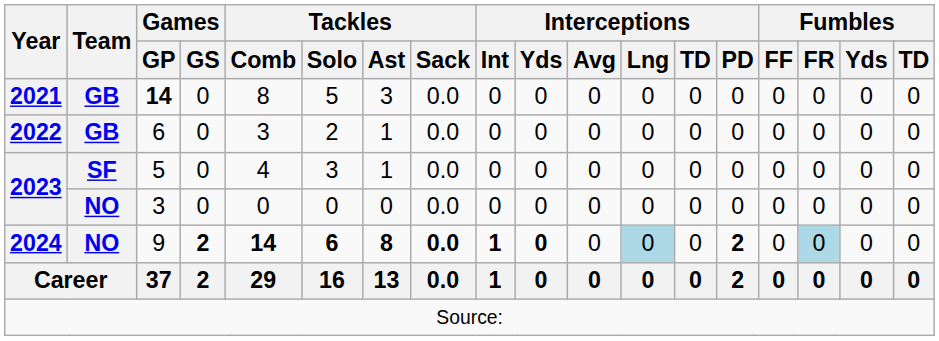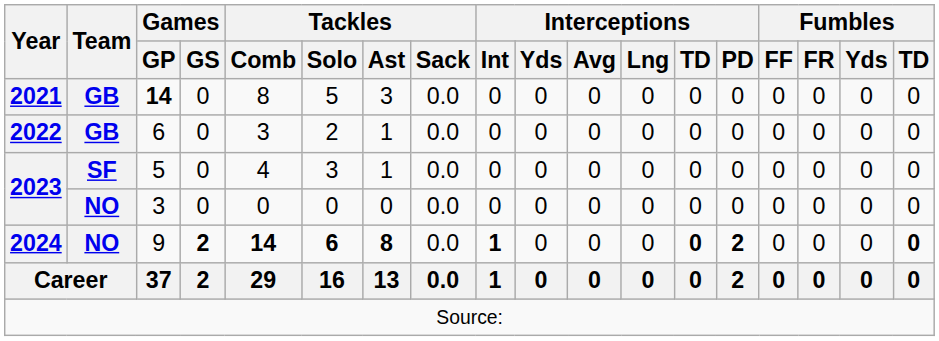(443, 243) bold -> (443, 243) normal
(541, 243) bold -> (541, 243) normal
(648, 243) lightblue background -> (648, 243) no background
(695, 243) normal -> (695, 243) bold
(819, 243) lightblue background -> (819, 243) no background
(914, 243) normal -> (914, 243) bold
